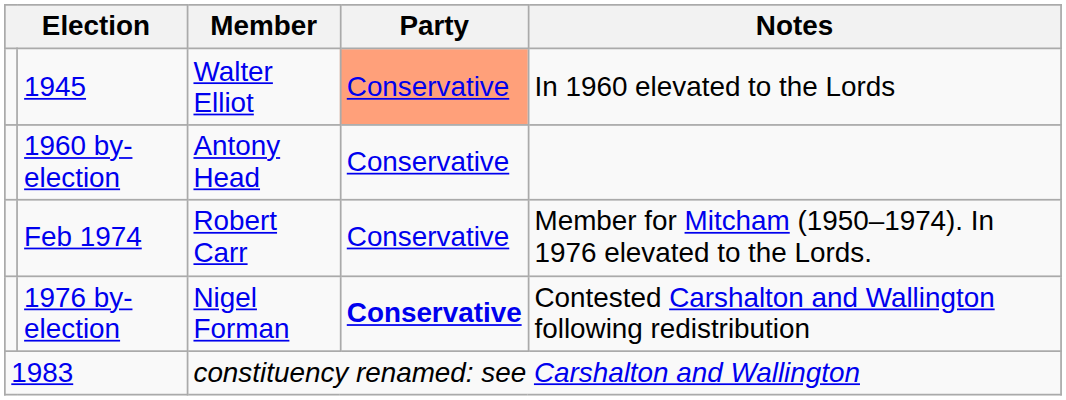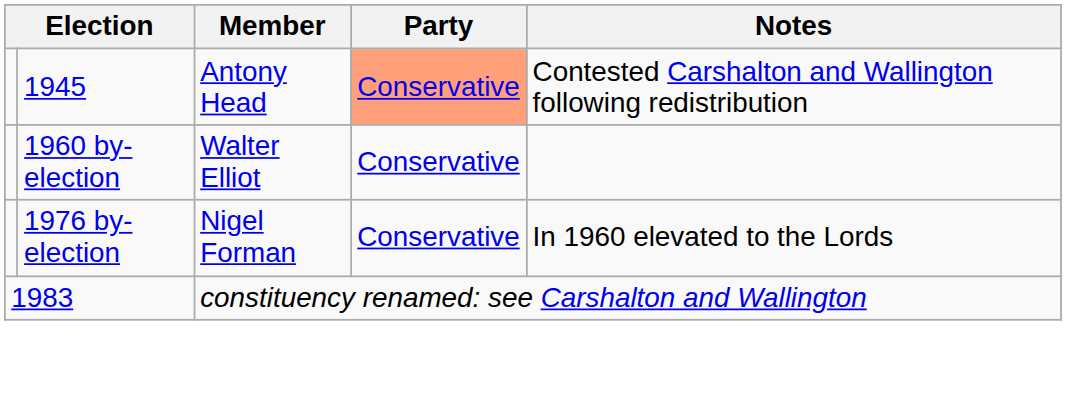(233, 86) Walter Elliot -> (244, 86) Antony Head
(715, 86) In 1960 elevated to the Lords -> (763, 86) Contested Carshalton and Wallington following redistribution
(237, 161) Antony Head -> (240, 161) Walter Elliot
- row: (83, 237)
(434, 312) bold -> (438, 237) normal
(765, 312) Contested Carshalton and Wallington following redistribution -> (713, 237) In 1960 elevated to the Lords
